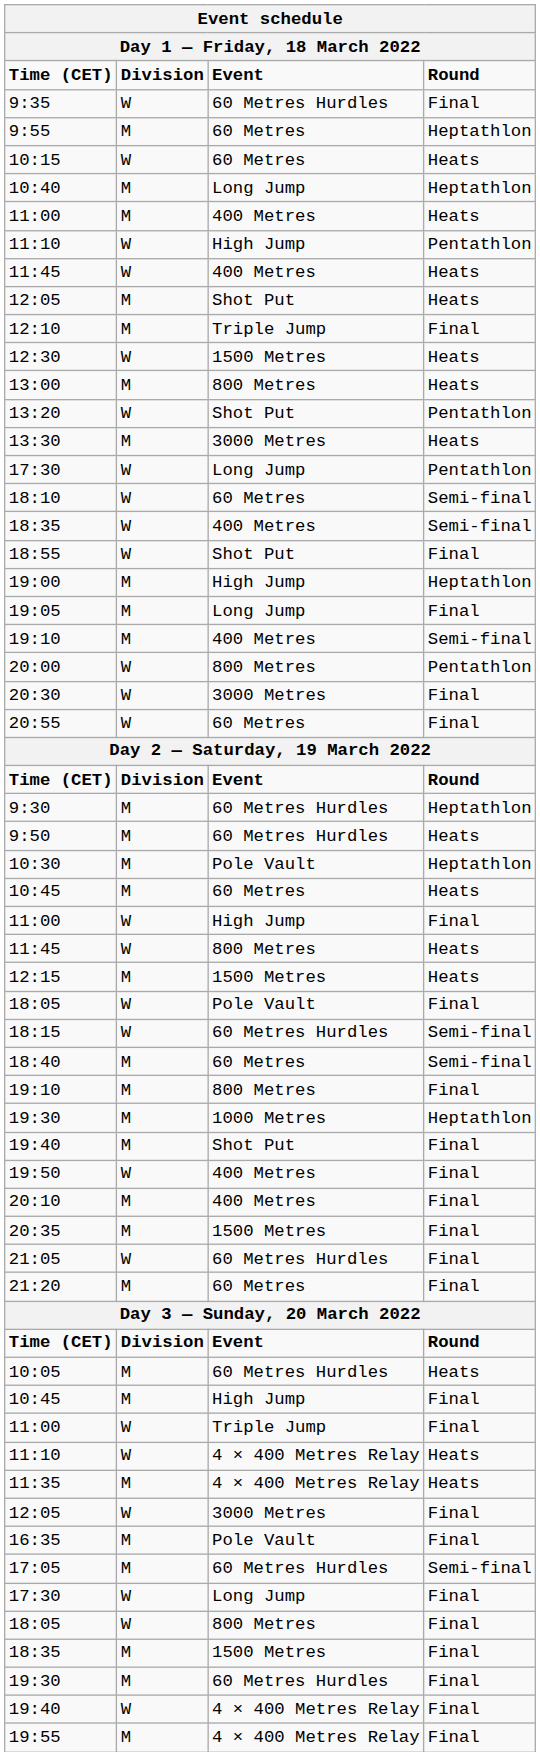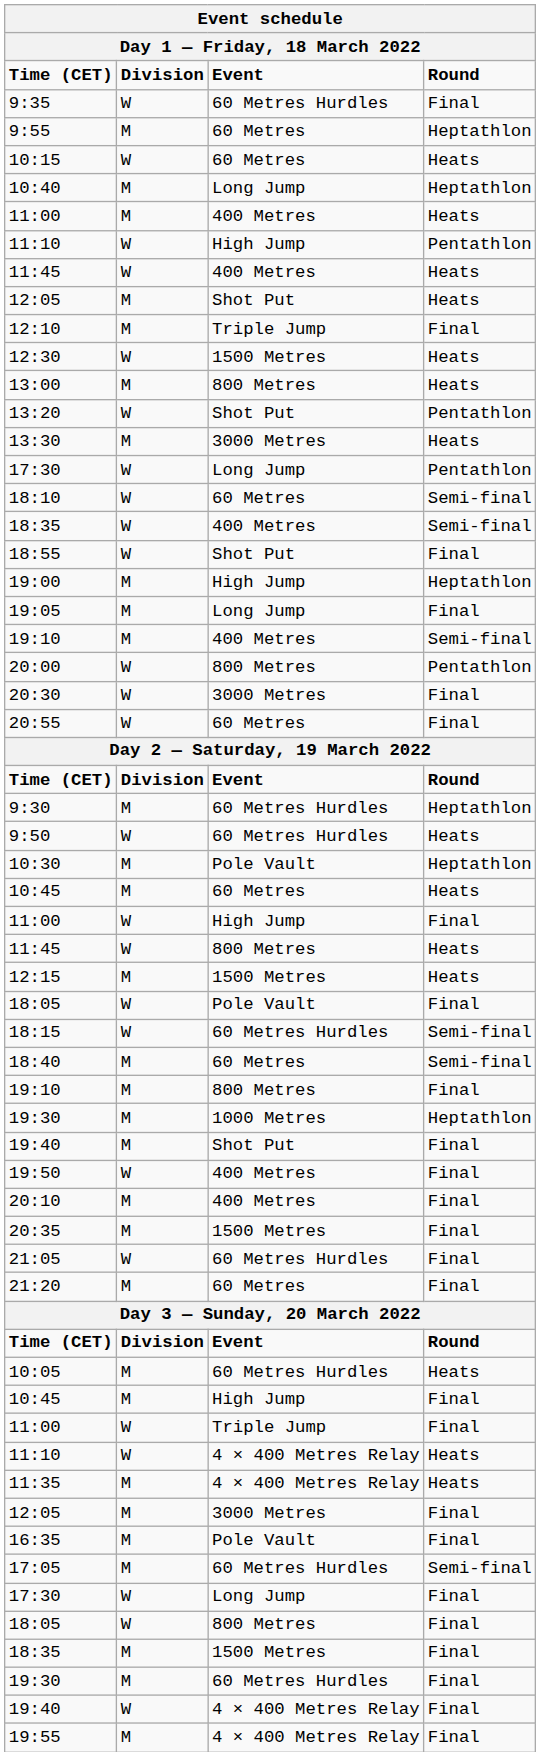(126, 836) M -> (126, 836) W
(126, 1512) W -> (126, 1512) M
